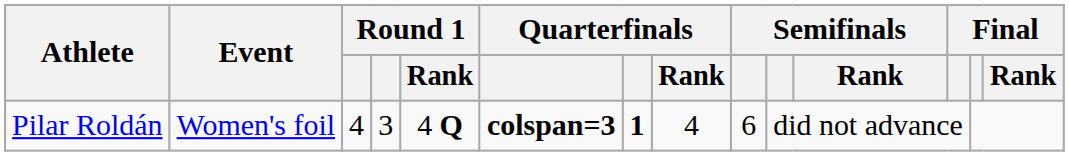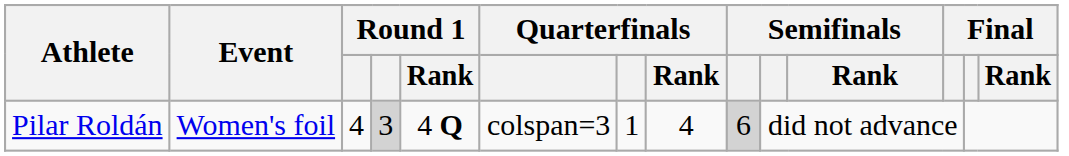(386, 125) no background -> (386, 125) lightgrey background
(551, 125) bold -> (549, 125) normal
(637, 125) bold -> (632, 125) normal
(749, 125) no background -> (744, 125) lightgrey background
